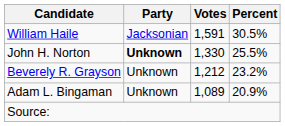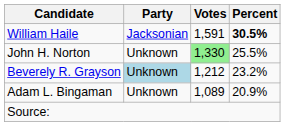(250, 33) normal -> (250, 33) bold
(154, 53) bold -> (152, 53) normal
(209, 53) no background -> (209, 53) lightgreen background
(152, 72) no background -> (152, 72) lightblue background
